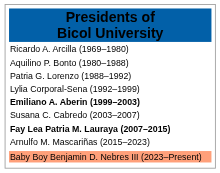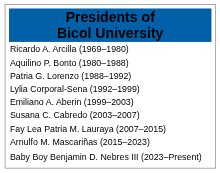(75, 102) bold -> (72, 102) normal
(90, 129) bold -> (88, 129) normal
(106, 157) lightsalmon background -> (106, 157) no background
